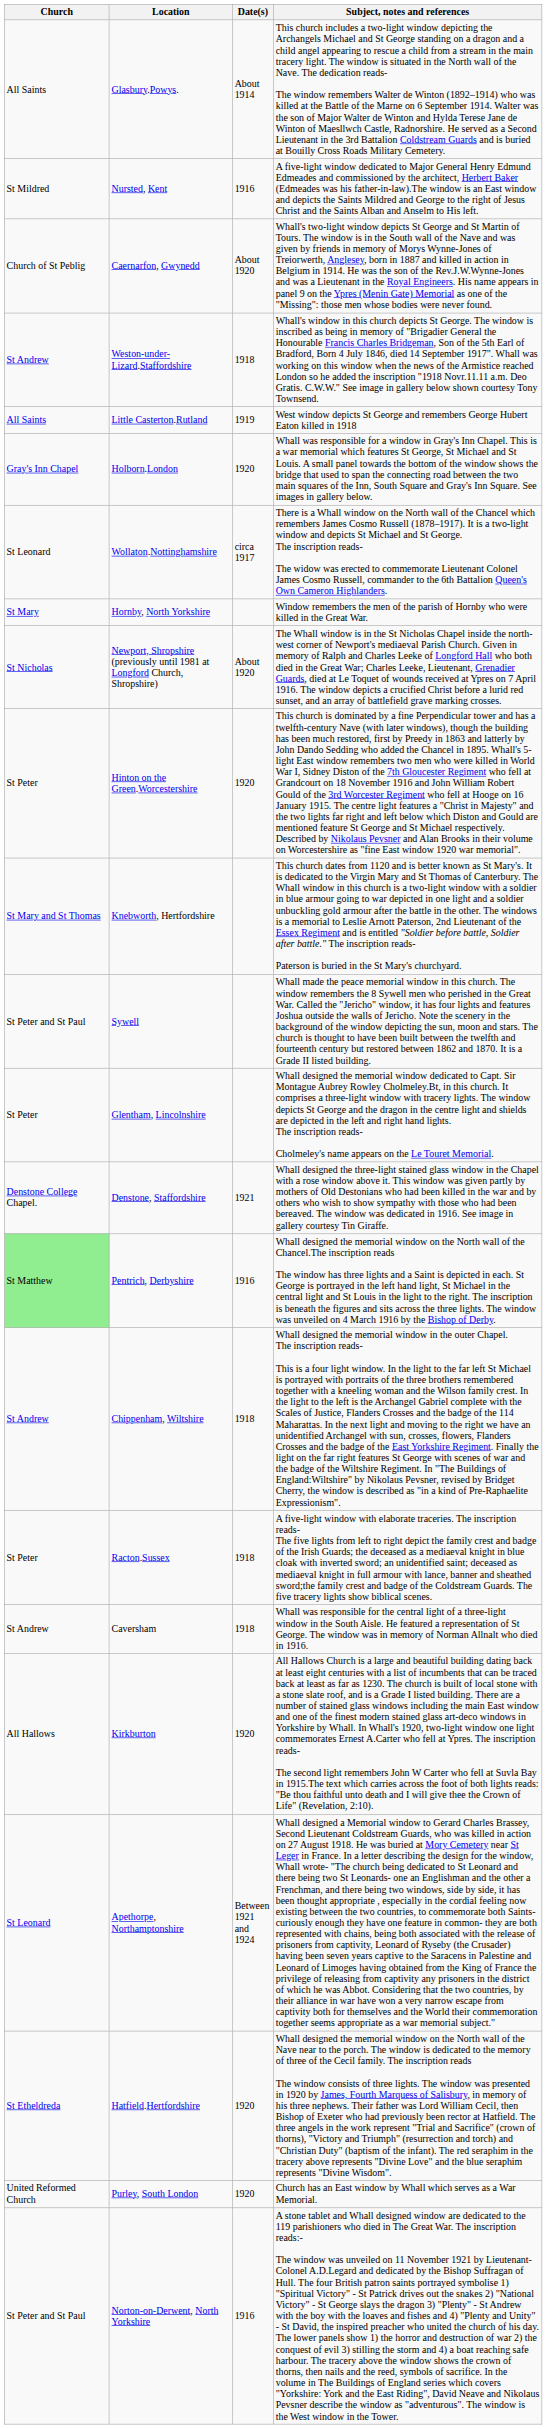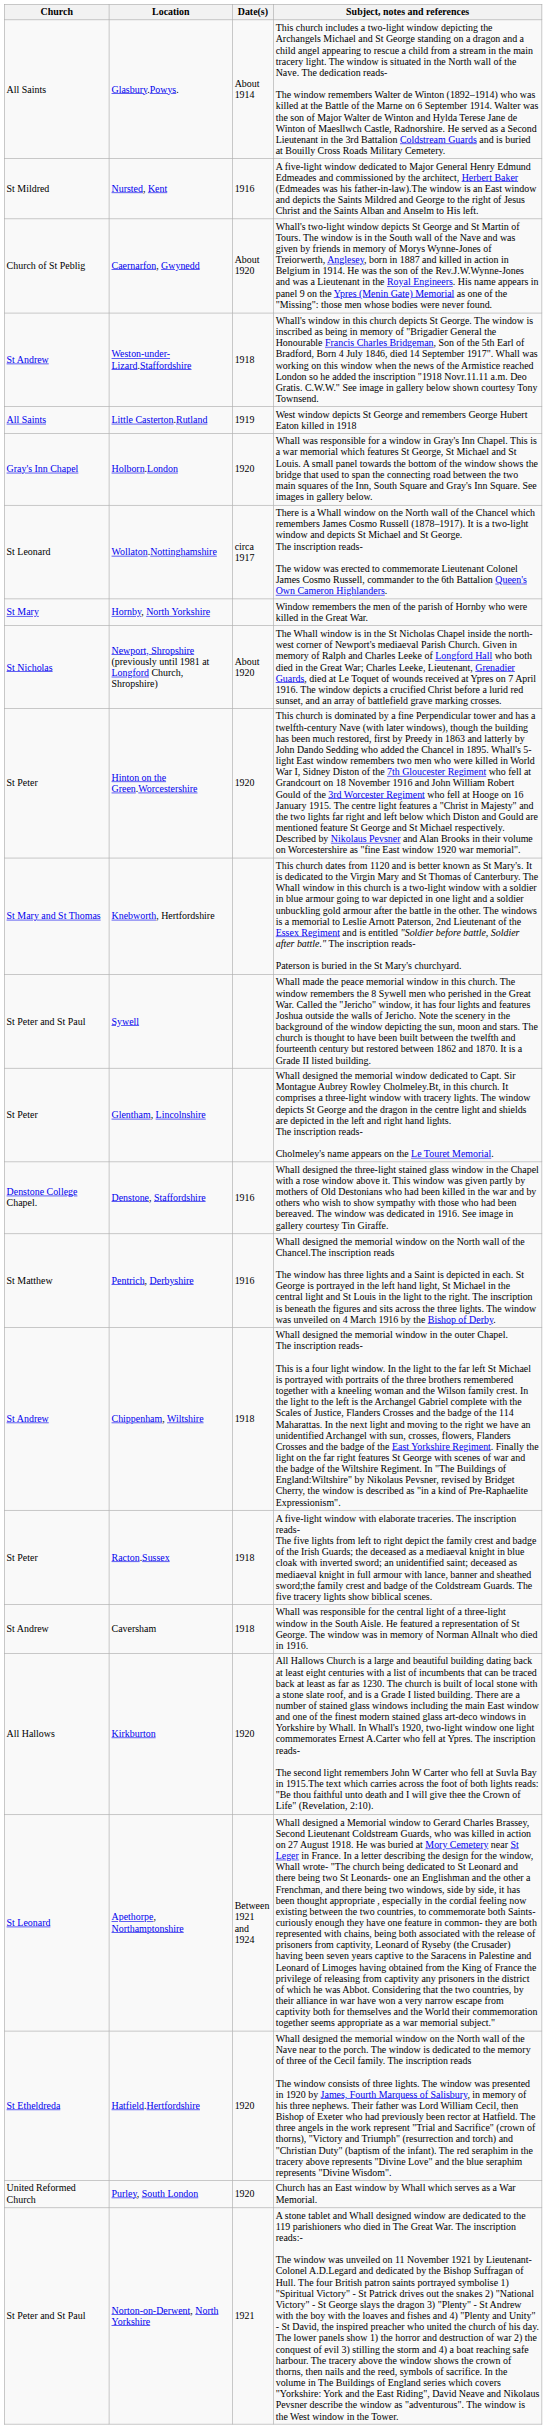(245, 1197) 1921 -> (245, 1197) 1916
(30, 1280) lightgreen background -> (30, 1280) no background
(245, 2316) 1916 -> (245, 2316) 1921
